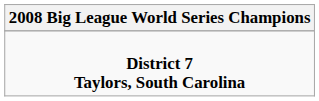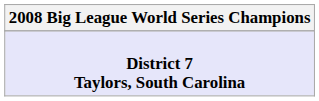(160, 72) no background -> (160, 72) lavender background
